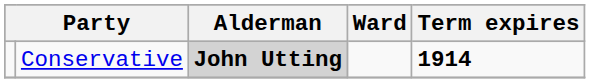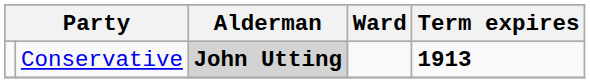(445, 60) 1914 -> (445, 60) 1913
